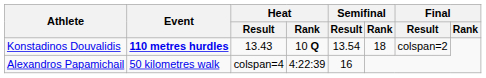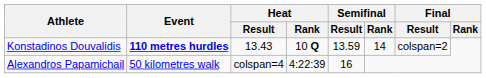(346, 47) 13.54 -> (346, 47) 13.59
(380, 47) 18 -> (380, 47) 14
